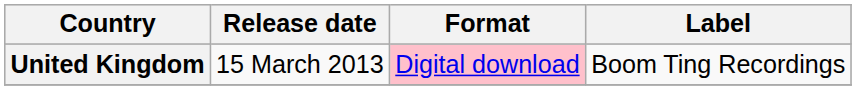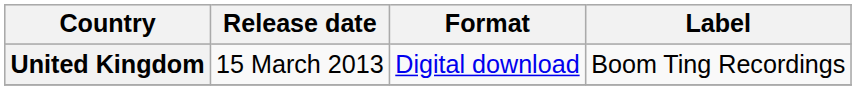(487, 64) pink background -> (487, 64) no background
